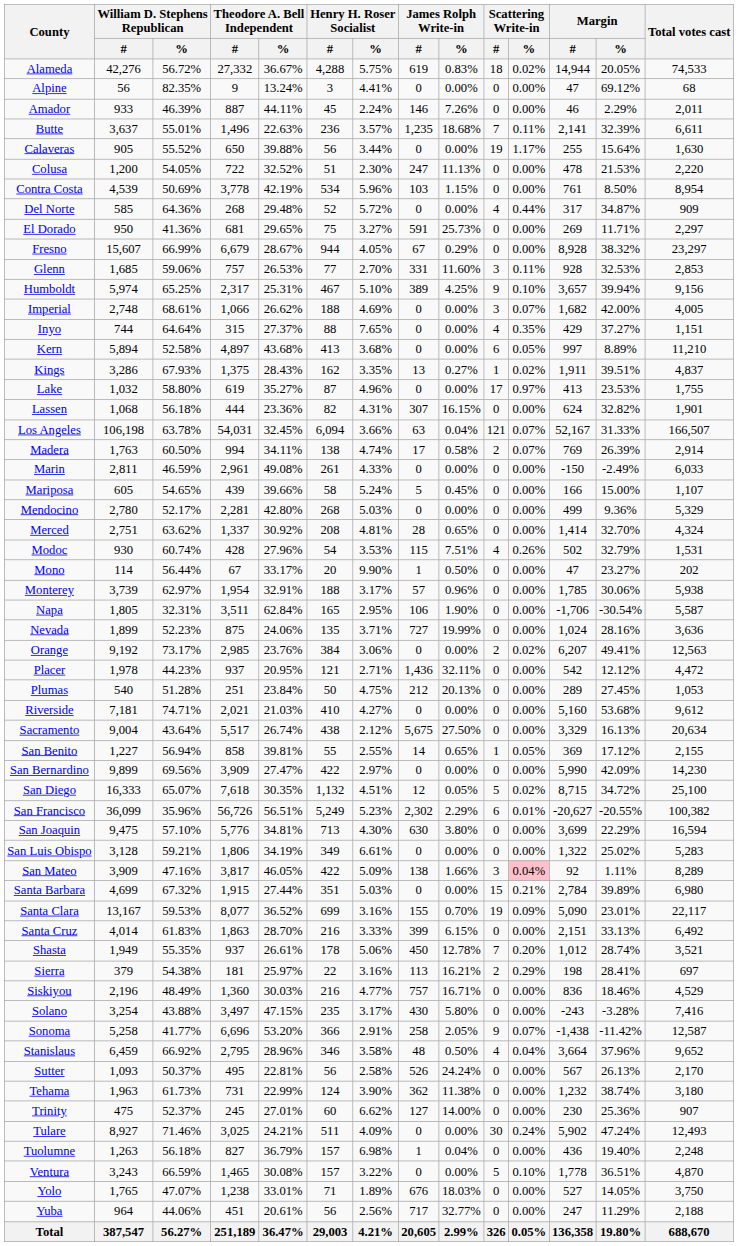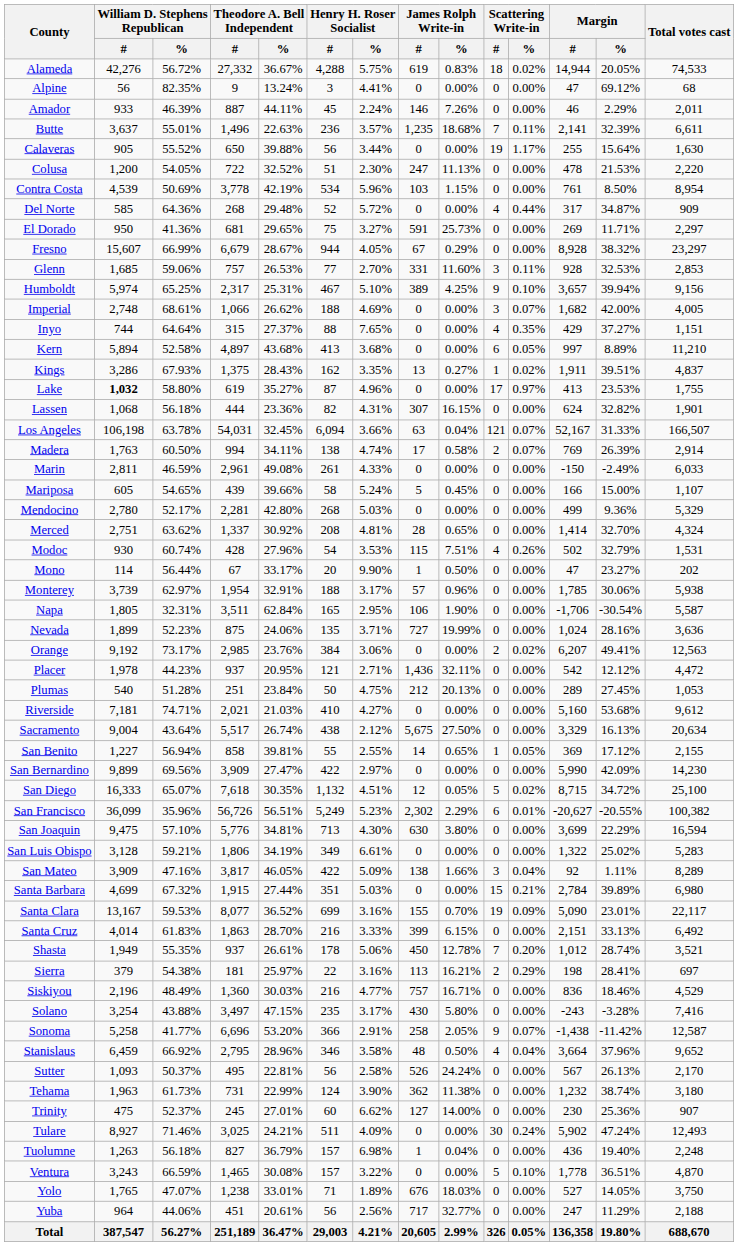(124, 389) normal -> (124, 389) bold
(529, 870) pink background -> (529, 870) no background
